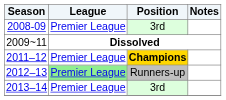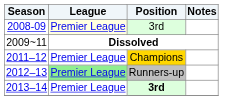(88, 27) no background -> (88, 27) lightyellow background
(158, 57) bold -> (156, 57) normal
(158, 87) normal -> (156, 87) bold
